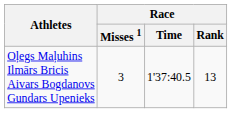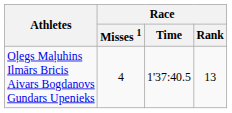(121, 77) 3 -> (121, 77) 4
